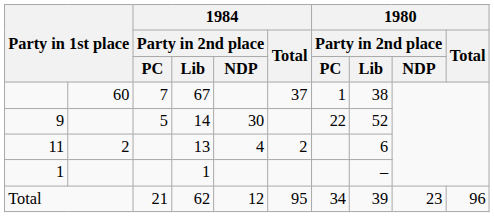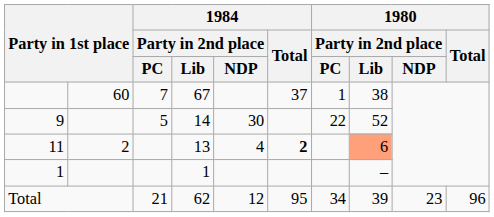(303, 146) normal -> (303, 146) bold
(384, 146) no background -> (384, 146) lightsalmon background
